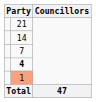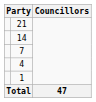(22, 64) bold -> (22, 64) normal
(22, 78) lightsalmon background -> (22, 78) no background
